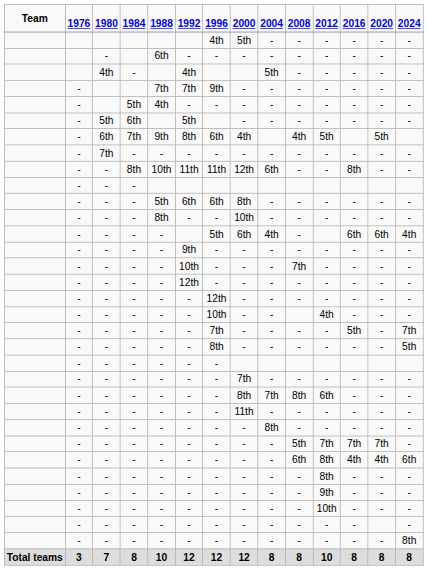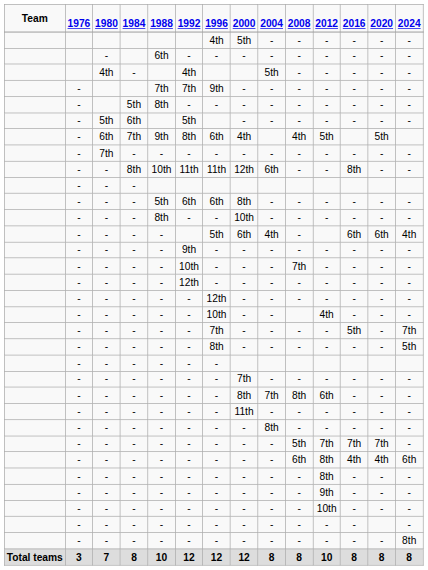(162, 105) 4th -> (162, 105) 8th
